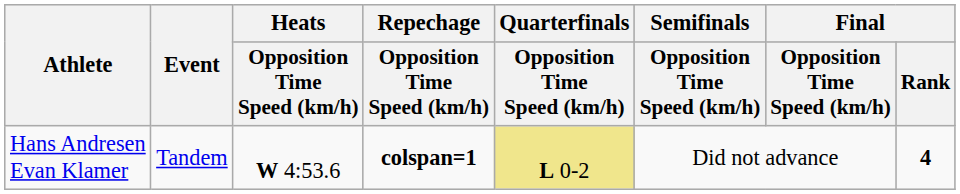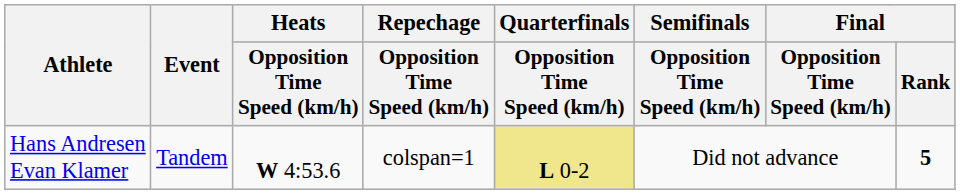(429, 157) bold -> (429, 157) normal
(926, 157) 4 -> (926, 157) 5
